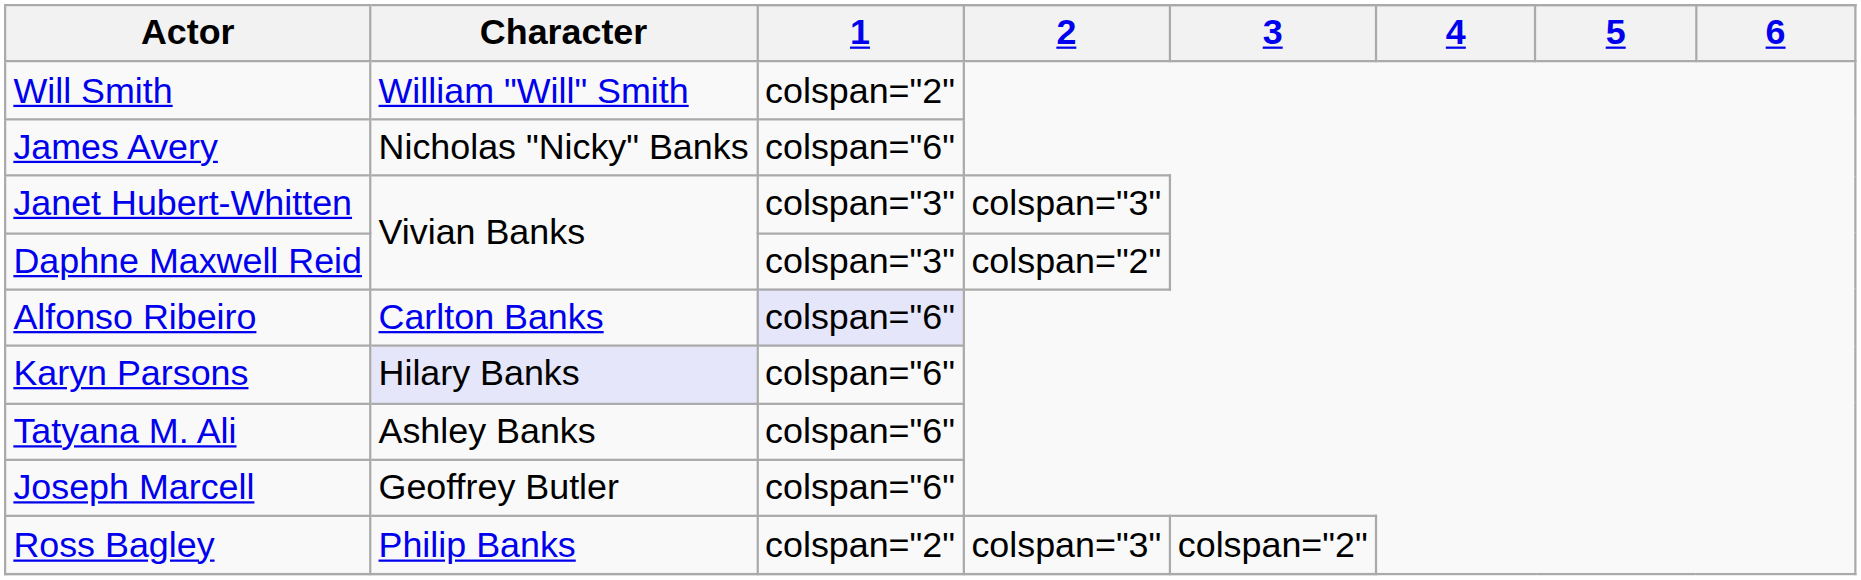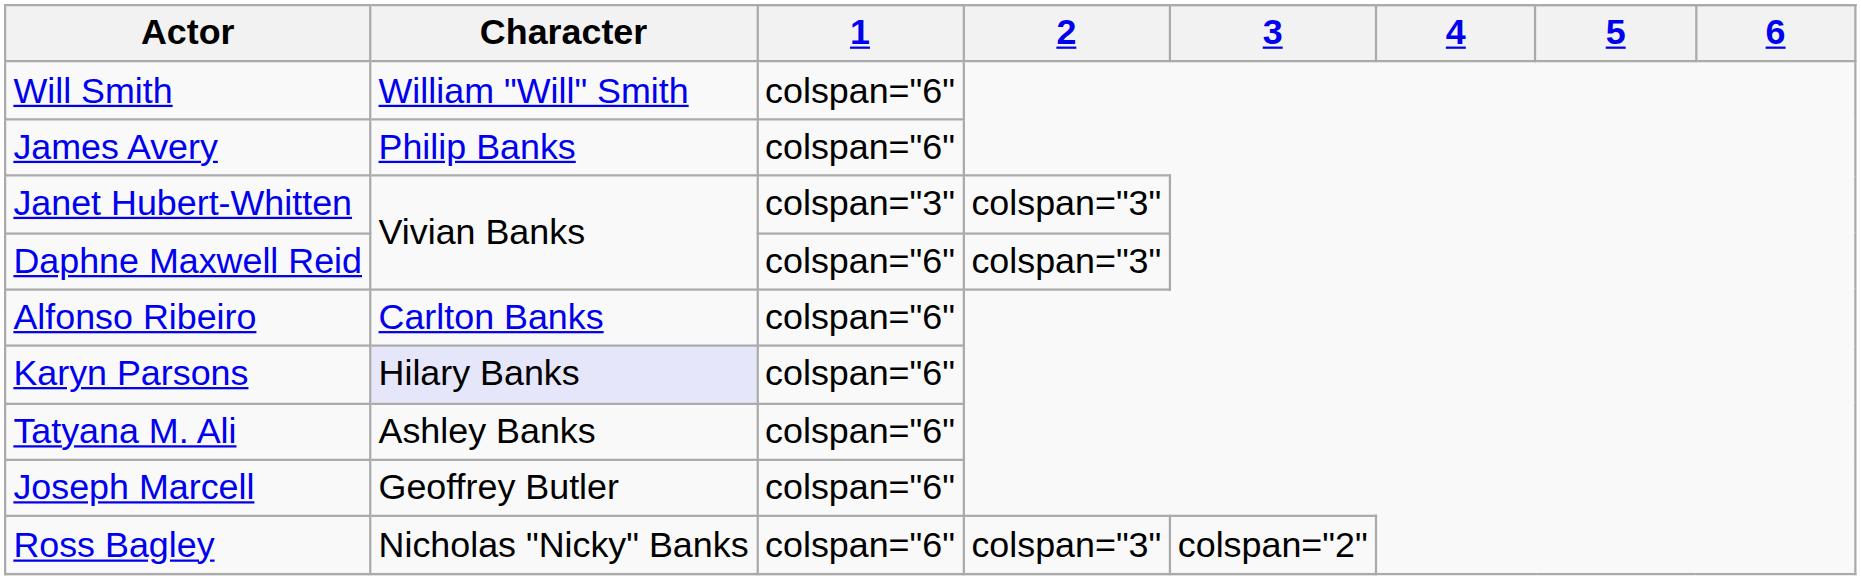(860, 89) colspan="2" -> (860, 89) colspan="6"
(564, 146) Nicholas "Nicky" Banks -> (477, 146) Philip Banks
(860, 260) colspan="3" -> (860, 260) colspan="6"
(1066, 260) colspan="2" -> (1066, 260) colspan="3"
(860, 317) lavender background -> (860, 317) no background
(477, 544) Philip Banks -> (564, 544) Nicholas "Nicky" Banks
(860, 544) colspan="2" -> (860, 544) colspan="6"
